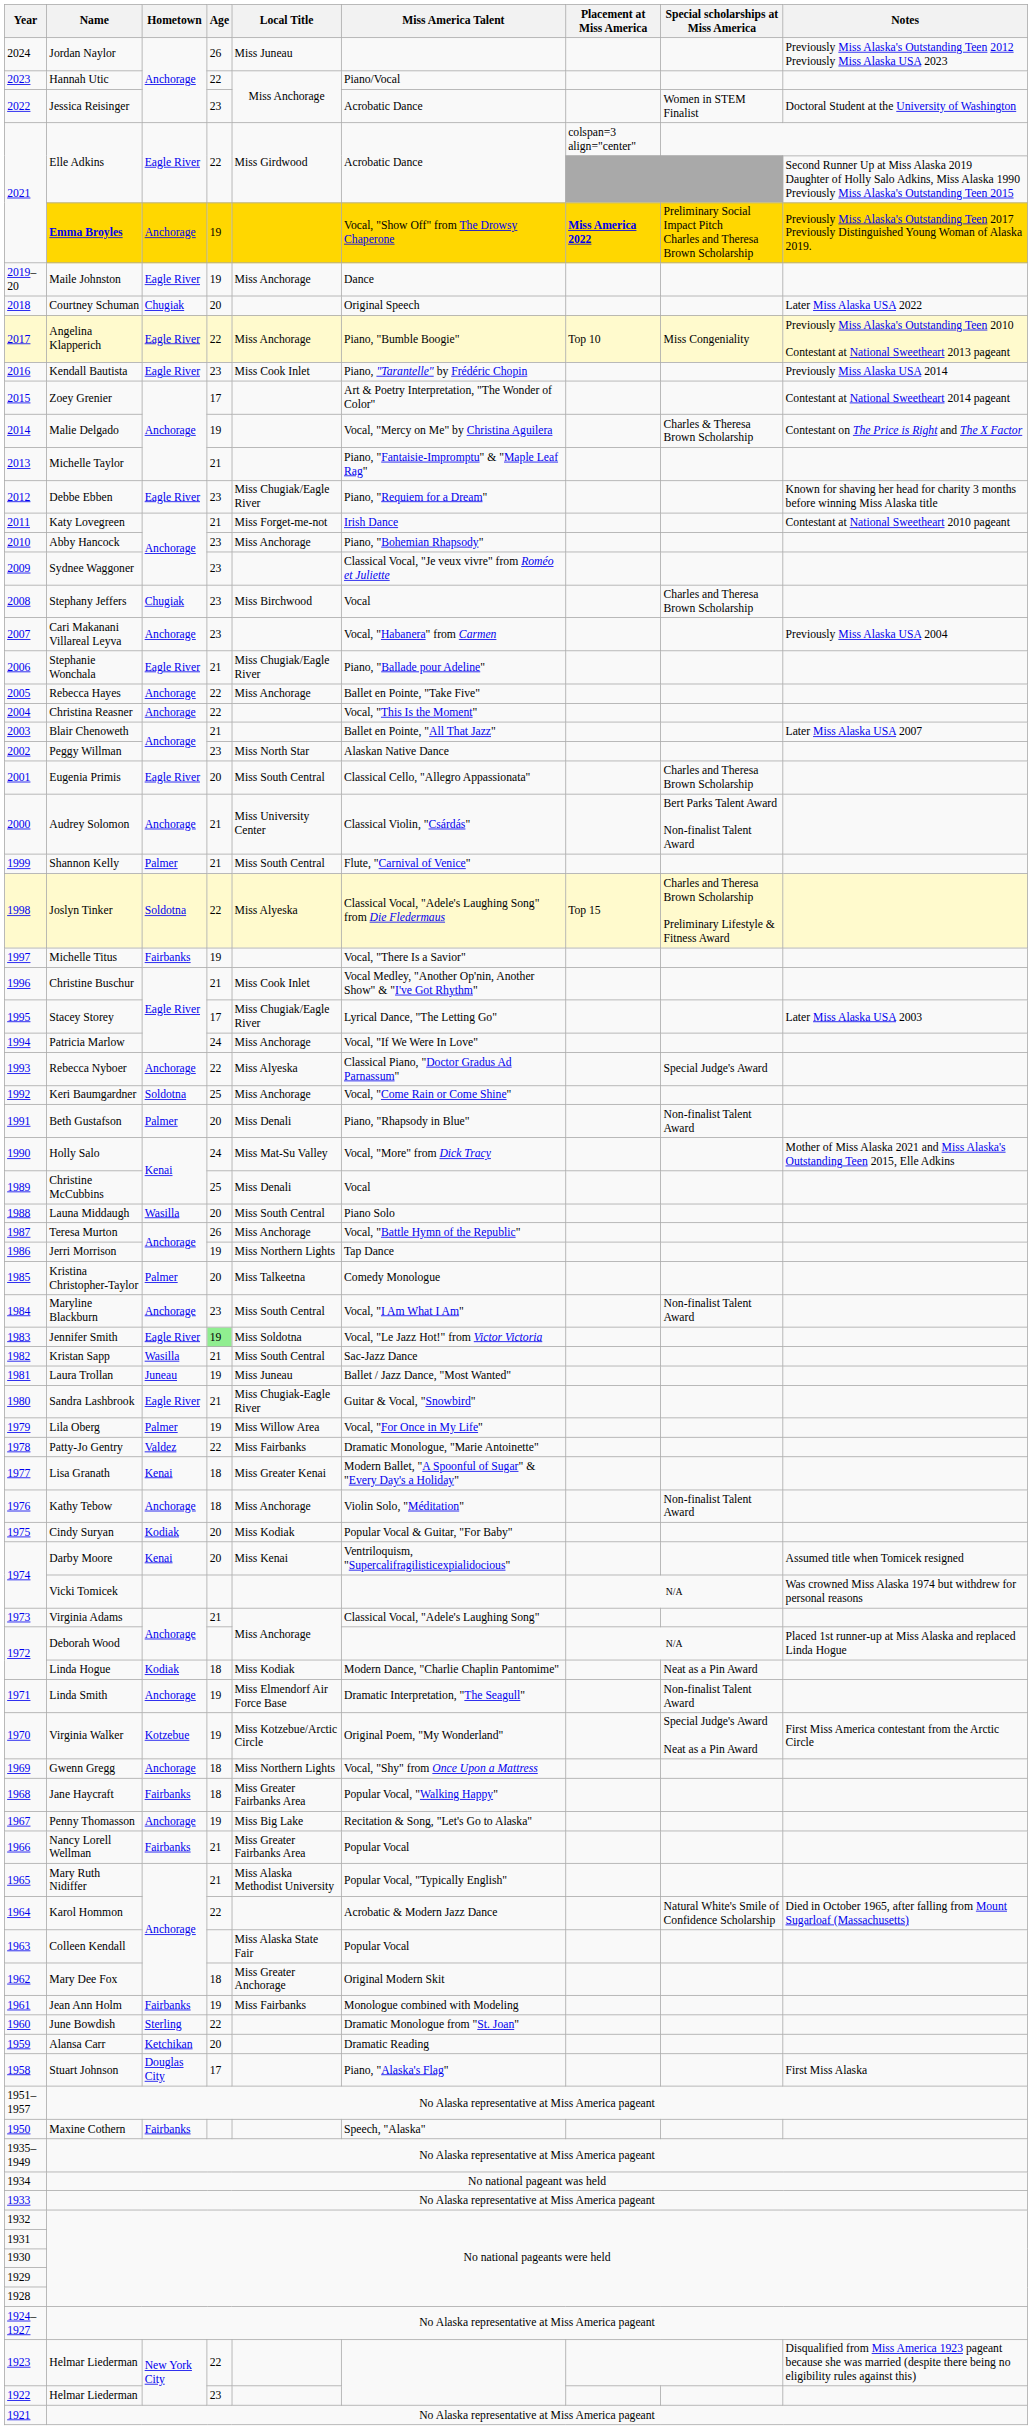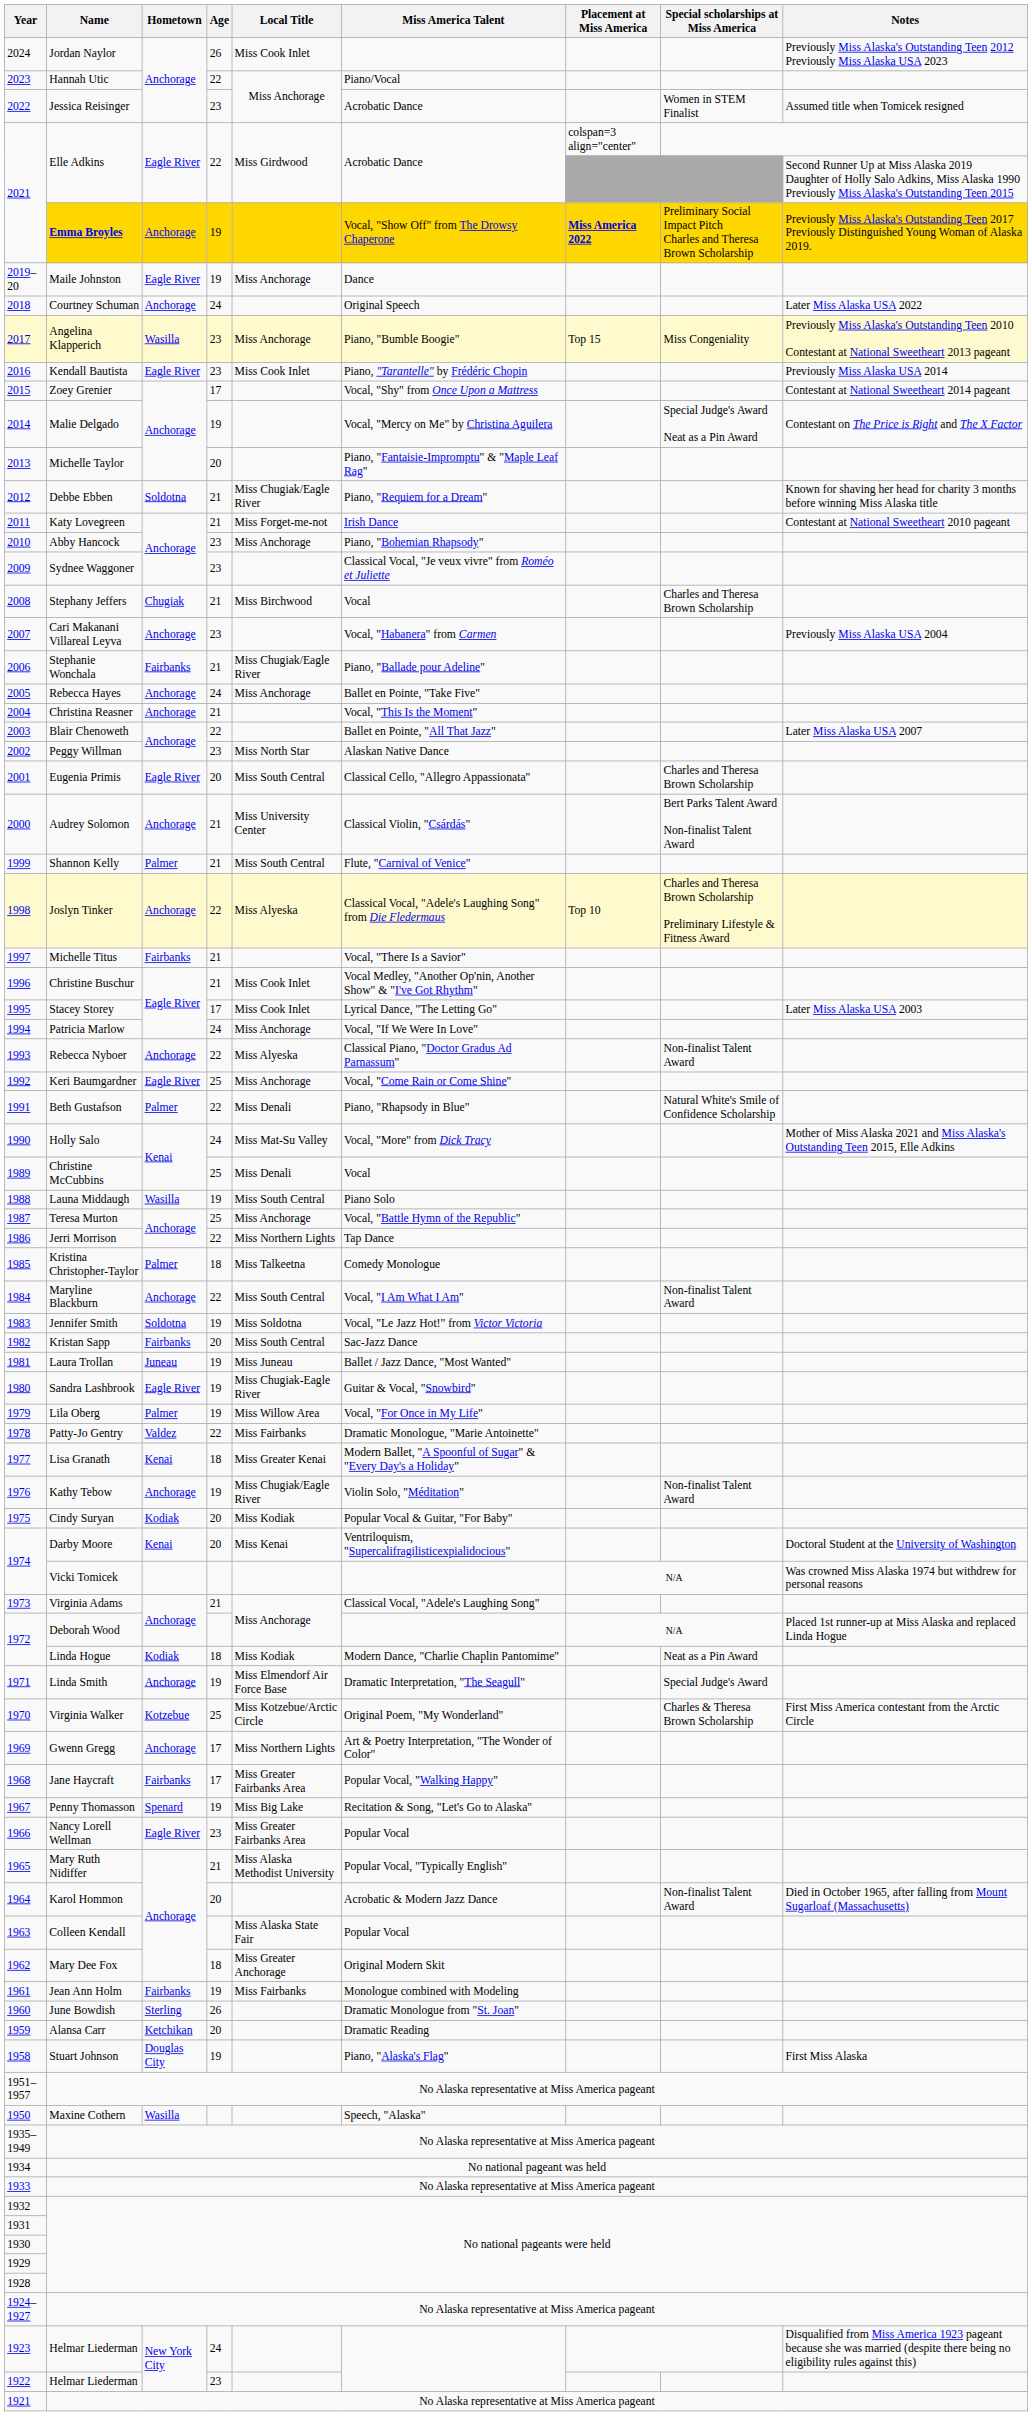(264, 54) Miss Juneau -> (272, 54) Miss Cook Inlet
(901, 106) Doctoral Student at the University of Washington -> (875, 106) Assumed title when Tomicek resigned
(164, 306) Chugiak -> (170, 306) Anchorage
(216, 306) 20 -> (216, 306) 24
(172, 339) Eagle River -> (162, 339) Wasilla
(216, 339) 22 -> (216, 339) 23
(584, 339) Top 10 -> (584, 339) Top 15
(448, 398) Art & Poetry Interpretation, "The Wonder of Color" -> (441, 391) Vocal, "Shy" from Once Upon a Mattress
(708, 431) Charles & Theresa Brown Scholarship -> (716, 424) Special Judge's Award Neat as a Pin Award
(216, 464) 21 -> (216, 464) 20
(172, 497) Eagle River -> (165, 497) Soldotna
(216, 497) 23 -> (216, 497) 21
(216, 601) 23 -> (216, 601) 21
(172, 667) Eagle River -> (168, 667) Fairbanks
(216, 693) 22 -> (216, 693) 24
(216, 713) 22 -> (216, 713) 21
(216, 732) 21 -> (216, 732) 22
(165, 911) Soldotna -> (170, 911) Anchorage
(584, 911) Top 15 -> (584, 911) Top 10
(216, 957) 19 -> (216, 957) 21
(282, 1017) Miss Chugiak/Eagle River -> (272, 1010) Miss Cook Inlet
(716, 1069) Special Judge's Award -> (708, 1055) Non-finalist Talent Award
(165, 1095) Soldotna -> (172, 1081) Eagle River
(216, 1121) 20 -> (216, 1107) 22
(708, 1121) Non-finalist Talent Award -> (721, 1107) Natural White's Smile of Confidence Scholarship
(216, 1213) 20 -> (216, 1199) 19
(216, 1232) 26 -> (216, 1219) 25
(216, 1252) 19 -> (216, 1238) 22
(216, 1278) 20 -> (216, 1264) 18
(216, 1311) 23 -> (216, 1297) 22
(172, 1337) Eagle River -> (165, 1323) Soldotna
(216, 1337) lightgreen background -> (216, 1323) no background
(162, 1356) Wasilla -> (168, 1342) Fairbanks
(216, 1356) 21 -> (216, 1342) 20
(216, 1402) 21 -> (216, 1388) 19
(216, 1506) 18 -> (216, 1492) 19
(273, 1506) Miss Anchorage -> (282, 1492) Miss Chugiak/Eagle River
(875, 1558) Assumed title when Tomicek resigned -> (901, 1545) Doctoral Student at the University of Washington
(708, 1696) Non-finalist Talent Award -> (716, 1682) Special Judge's Award
(216, 1736) 19 -> (216, 1715) 25
(716, 1736) Special Judge's Award Neat as a Pin Award -> (708, 1715) Charles & Theresa Brown Scholarship
(216, 1769) 18 -> (216, 1748) 17
(441, 1769) Vocal, "Shy" from Once Upon a Mattress -> (448, 1748) Art & Poetry Interpretation, "The Wonder of Color"
(216, 1795) 18 -> (216, 1781) 17
(170, 1821) Anchorage -> (164, 1807) Spenard
(168, 1847) Fairbanks -> (172, 1833) Eagle River
(216, 1847) 21 -> (216, 1833) 23
(216, 1913) 22 -> (216, 1899) 20
(721, 1913) Natural White's Smile of Confidence Scholarship -> (708, 1899) Non-finalist Talent Award
(216, 2024) 22 -> (216, 2011) 26
(216, 2070) 17 -> (216, 2056) 19
(168, 2129) Fairbanks -> (162, 2115) Wasilla
(216, 2363) 22 -> (216, 2349) 24
